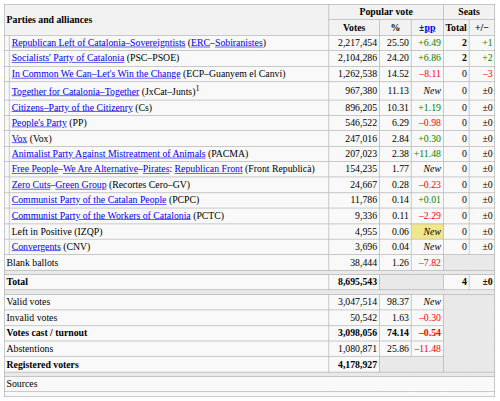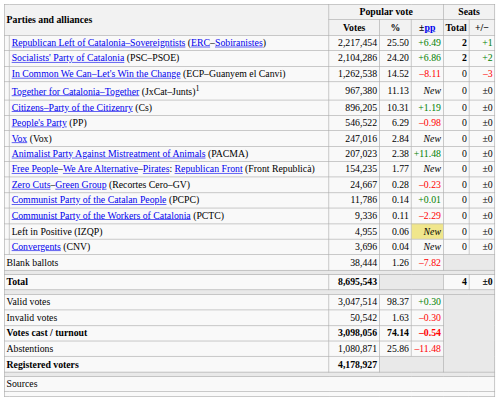(430, 138) +0.30 -> (432, 138) New
(432, 302) New -> (430, 302) +0.30
